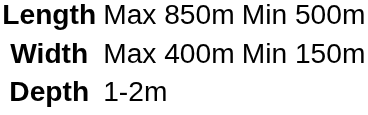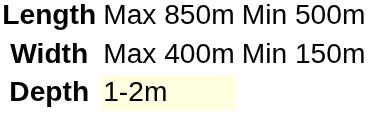(135, 92) no background -> (135, 92) lightyellow background
